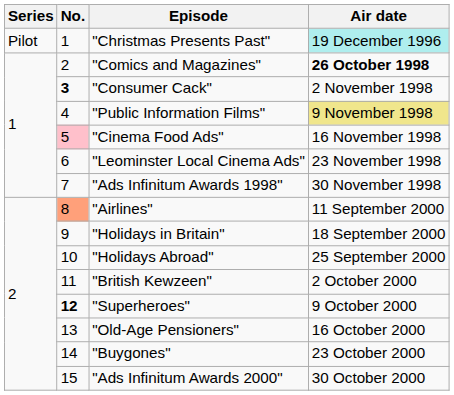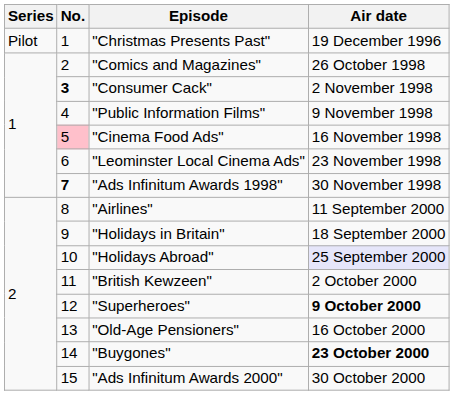(377, 40) paleturquoise background -> (377, 40) no background
(371, 64) bold -> (368, 64) normal
(372, 112) khaki background -> (372, 112) no background
(65, 185) normal -> (65, 185) bold
(65, 209) lightsalmon background -> (65, 209) no background
(379, 257) no background -> (379, 257) lavender background
(69, 305) bold -> (69, 305) normal
(364, 305) normal -> (366, 305) bold
(368, 354) normal -> (371, 354) bold
